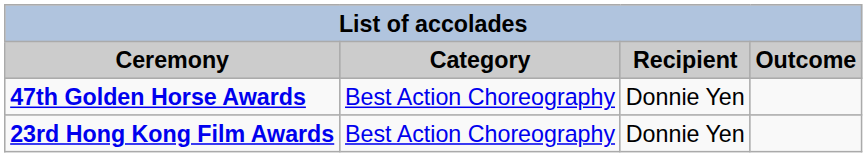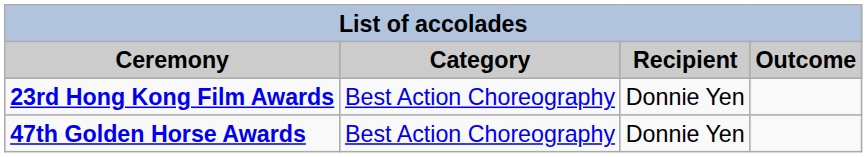rows swapped: (172, 134) <-> (158, 97)
